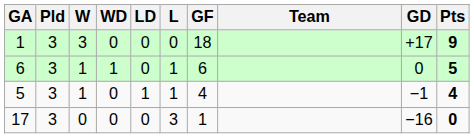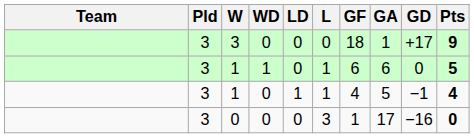columns swapped: (309, 17) <-> (20, 17)
